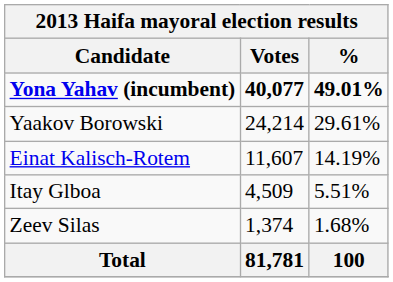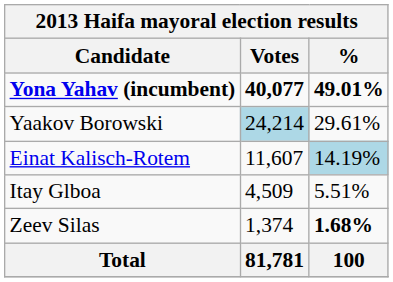(275, 123) no background -> (275, 123) lightblue background
(347, 157) no background -> (347, 157) lightblue background
(342, 225) normal -> (343, 225) bold
